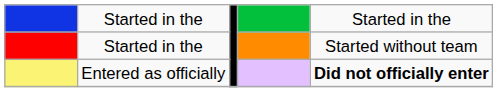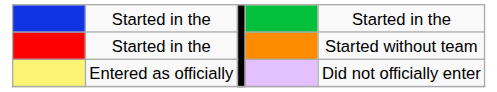(401, 73) bold -> (401, 73) normal
